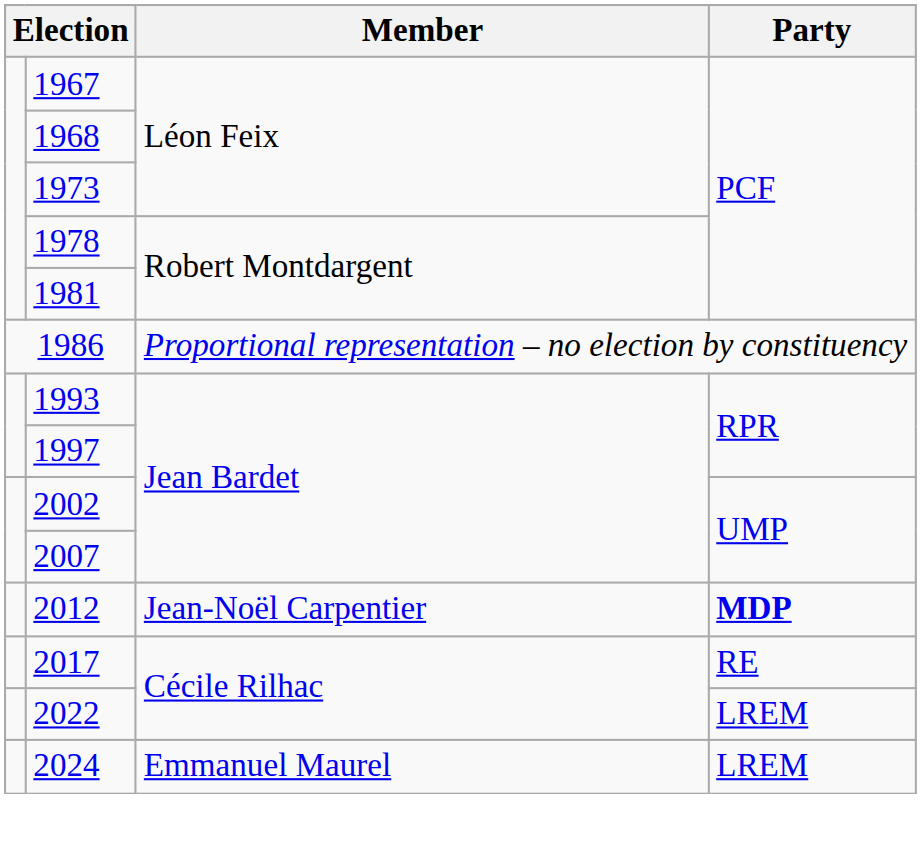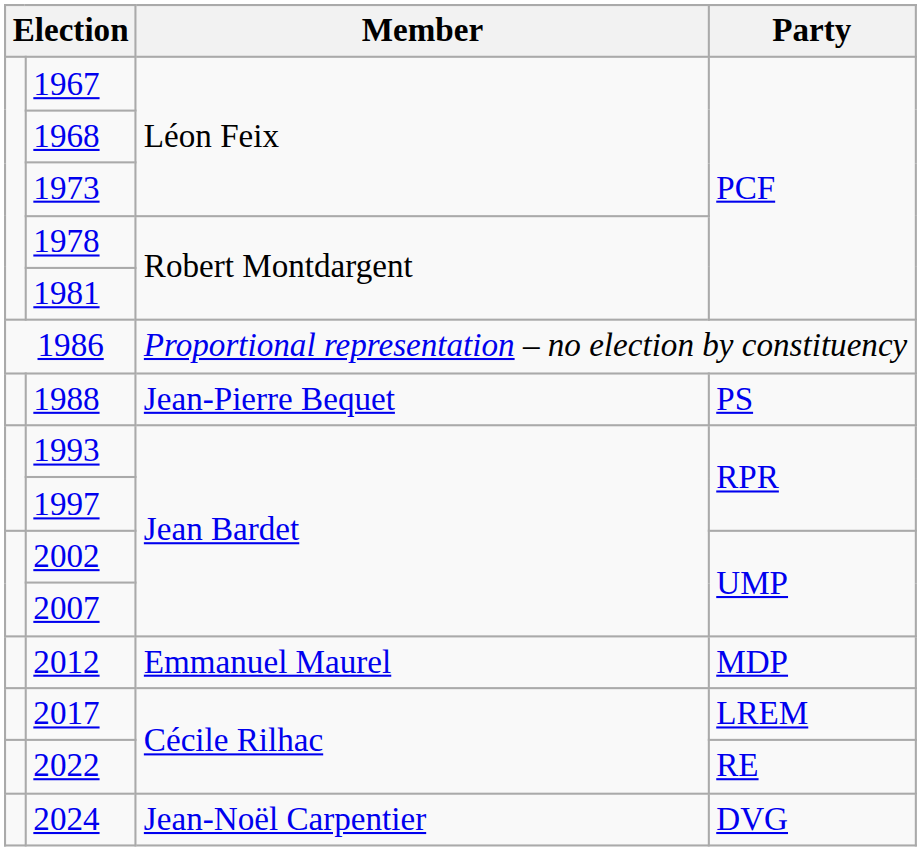+ row: (66, 398)
(285, 608) Jean-Noël Carpentier -> (268, 661) Emmanuel Maurel
(754, 608) bold -> (752, 661) normal
(737, 661) RE -> (762, 713) LREM
(762, 713) LREM -> (737, 766) RE
(268, 766) Emmanuel Maurel -> (285, 818) Jean-Noël Carpentier
(762, 766) LREM -> (752, 818) DVG
